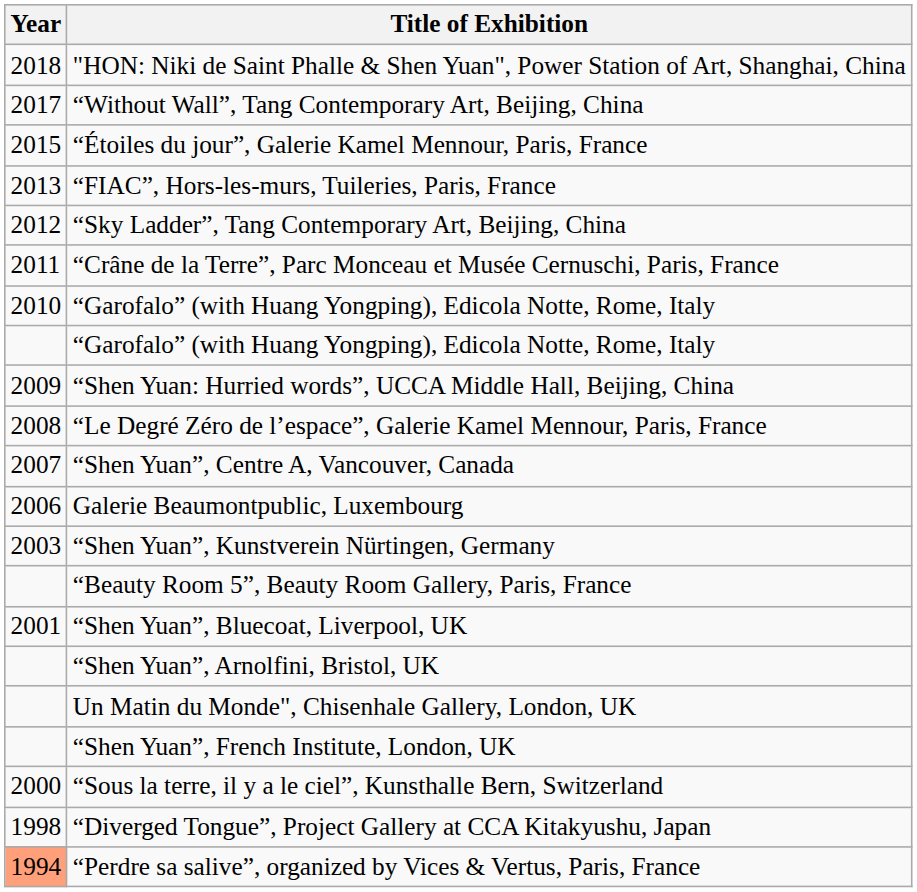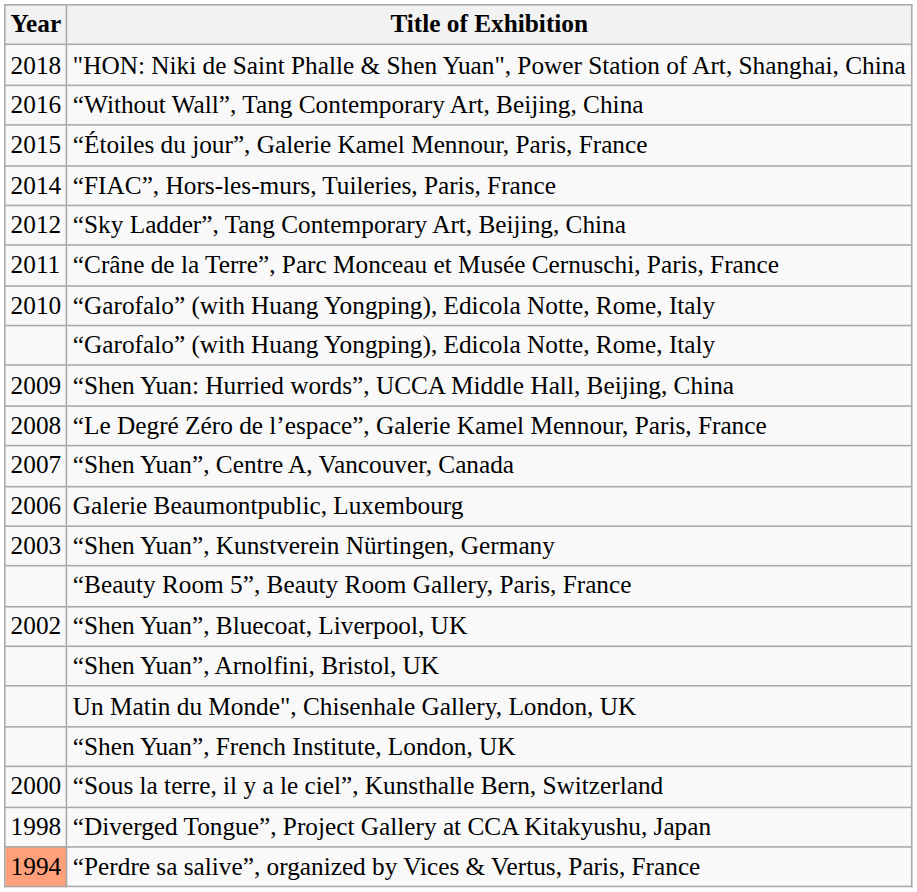(36, 104) 2017 -> (36, 104) 2016
(36, 184) 2013 -> (36, 184) 2014
(36, 625) 2001 -> (36, 625) 2002
